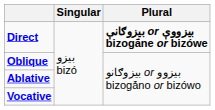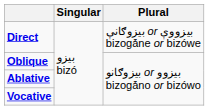(157, 37) bold -> (153, 37) normal
